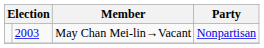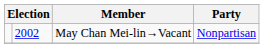(27, 33) 2003 -> (27, 33) 2002
